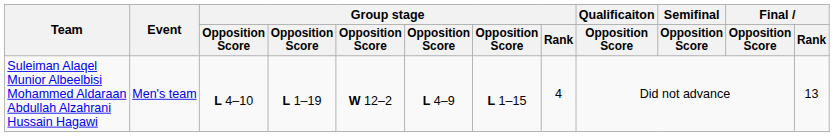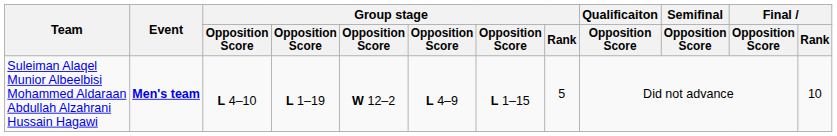(164, 94) normal -> (166, 94) bold
(558, 94) 4 -> (562, 94) 5
(812, 94) 13 -> (815, 94) 10
